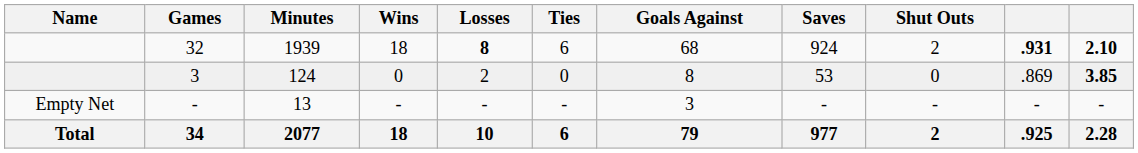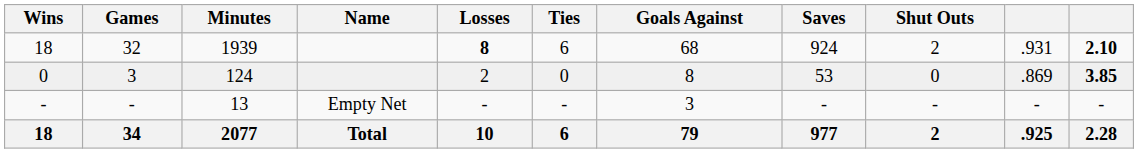columns swapped: (75, 18) <-> (399, 18)
(1037, 47) bold -> (1037, 47) normal
